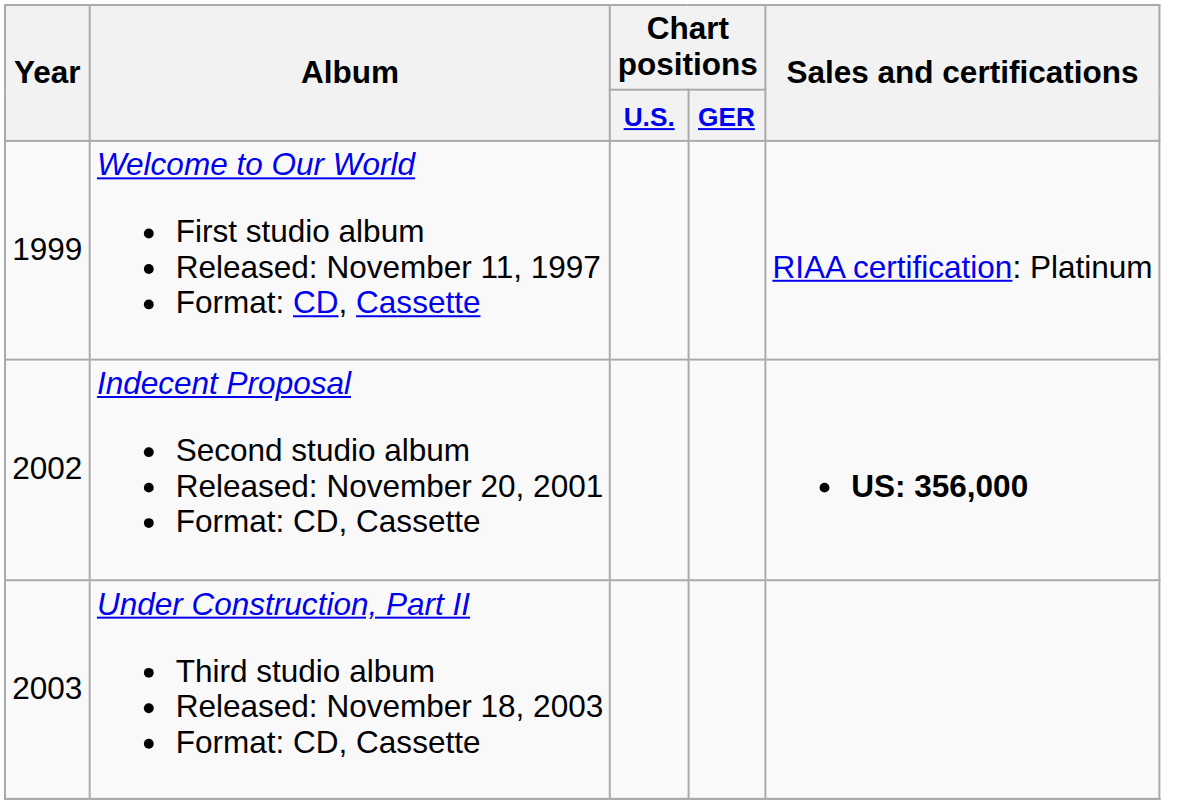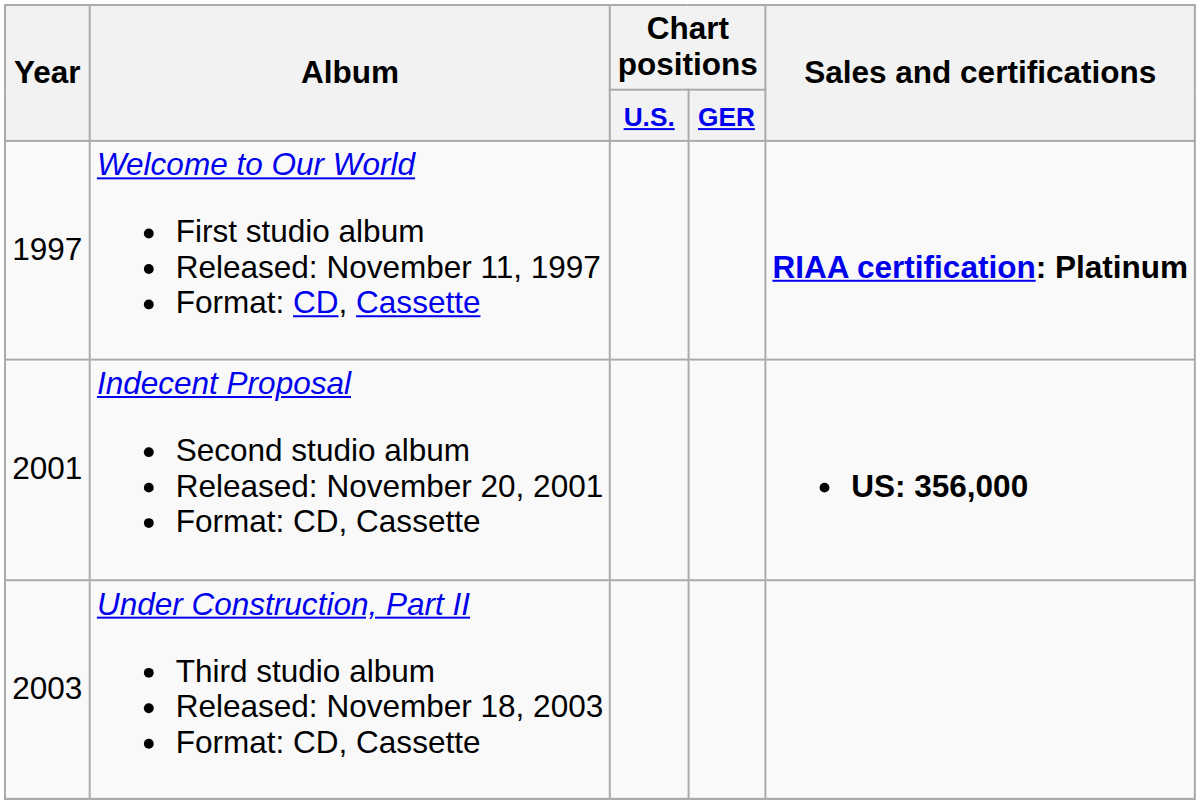(47, 249) 1999 -> (47, 249) 1997
(962, 267) normal -> (980, 267) bold
(47, 469) 2002 -> (47, 469) 2001
